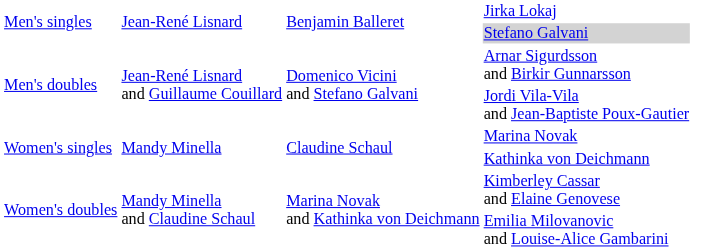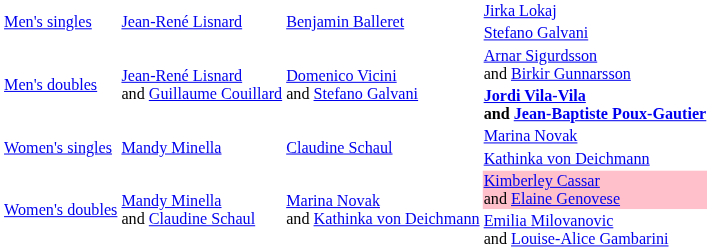(536, 33) lightgrey background -> (536, 33) no background
(586, 105) normal -> (595, 105) bold
(552, 189) no background -> (552, 189) pink background
